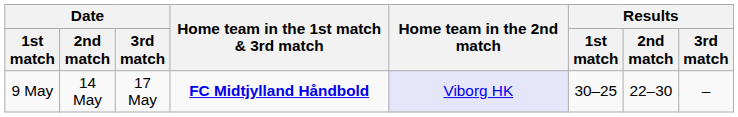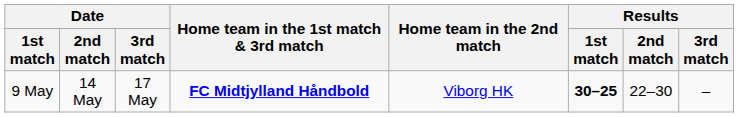(478, 91) lavender background -> (478, 91) no background
(596, 91) normal -> (596, 91) bold
